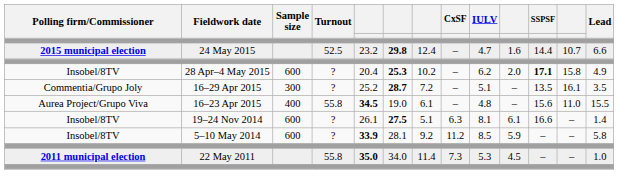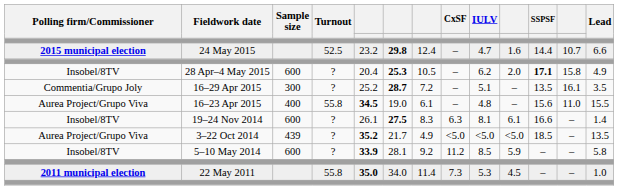(427, 72) 10.2 -> (427, 72) 10.5
(427, 119) 5.1 -> (427, 119) 8.3
+ row: (93, 135)
